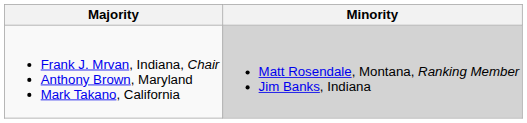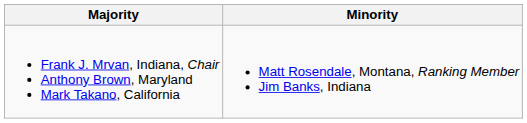(372, 79) lightgrey background -> (372, 79) no background
